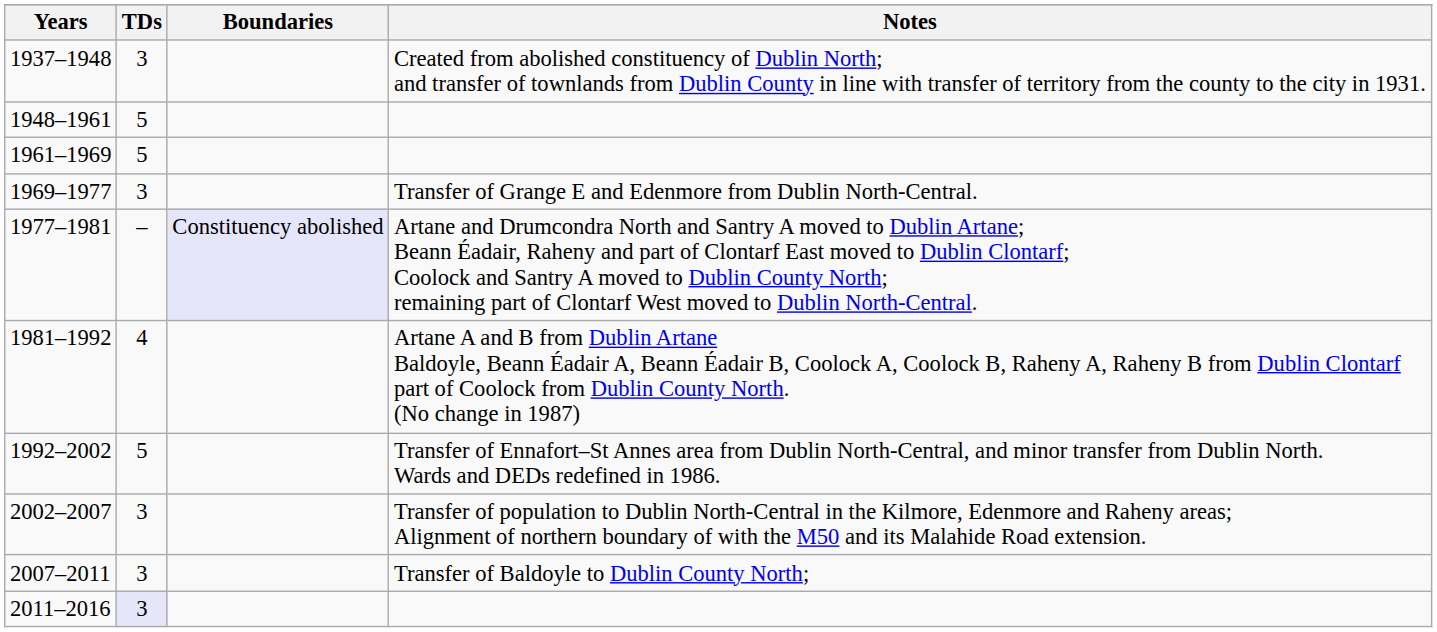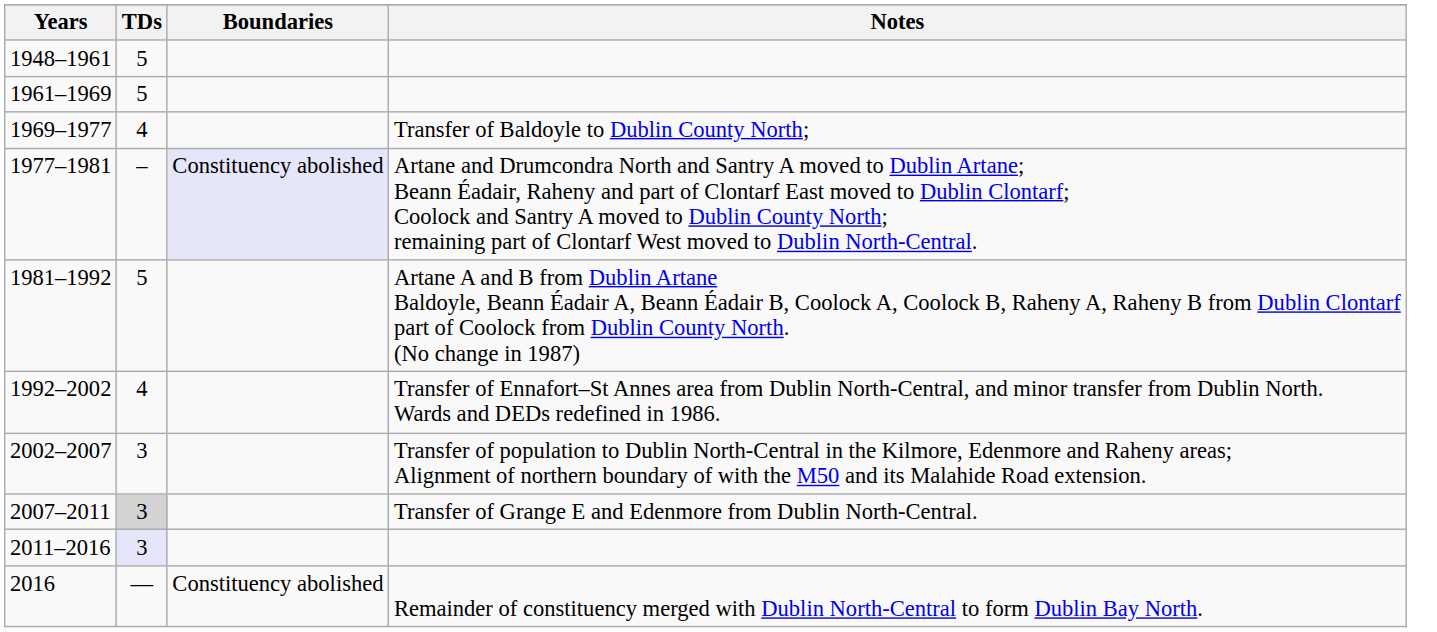- row: (61, 58)
(142, 190) 3 -> (142, 129) 4
(686, 190) Transfer of Grange E and Edenmore from Dublin North-Central. -> (602, 129) Transfer of Baldoyle to Dublin County North;
(142, 338) 4 -> (142, 277) 5
(142, 450) 5 -> (142, 389) 4
(142, 572) no background -> (142, 511) lightgrey background
(602, 572) Transfer of Baldoyle to Dublin County North; -> (686, 511) Transfer of Grange E and Edenmore from Dublin North-Central.
+ row: (32, 583)
